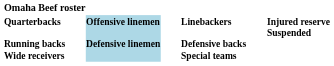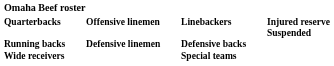(123, 32) lightblue background -> (123, 32) no background
